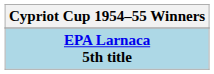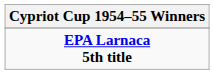(107, 48) lightblue background -> (107, 48) no background
